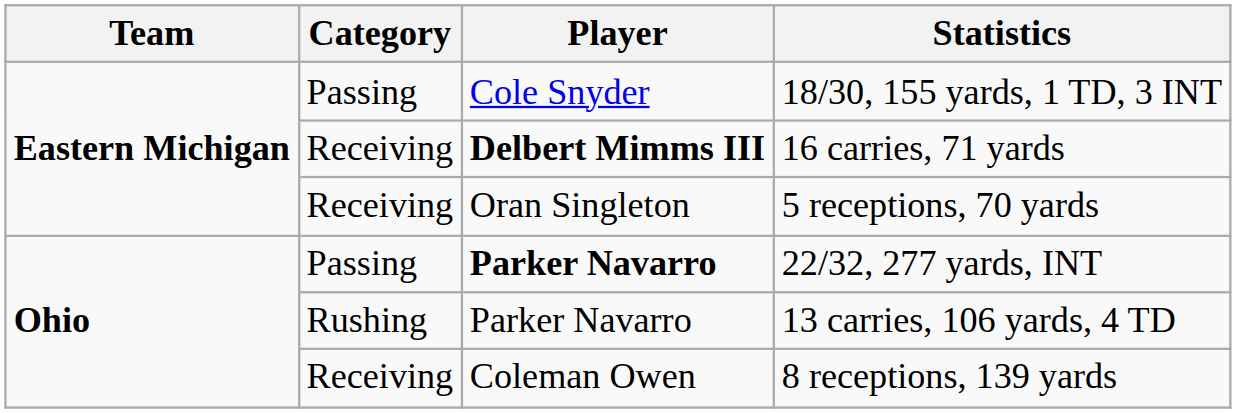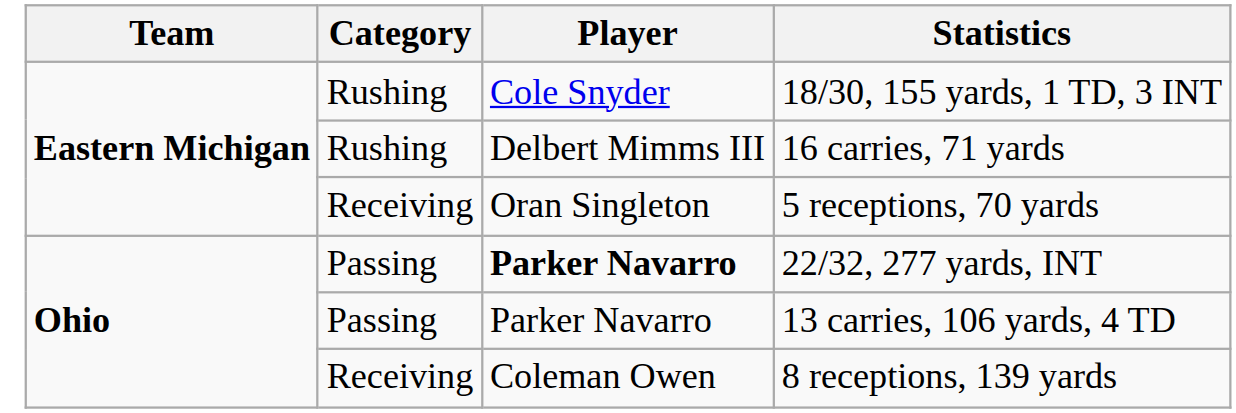(362, 90) Passing -> (387, 90) Rushing
(380, 148) Receiving -> (387, 148) Rushing
(617, 148) bold -> (628, 148) normal
(367, 320) Rushing -> (382, 320) Passing
